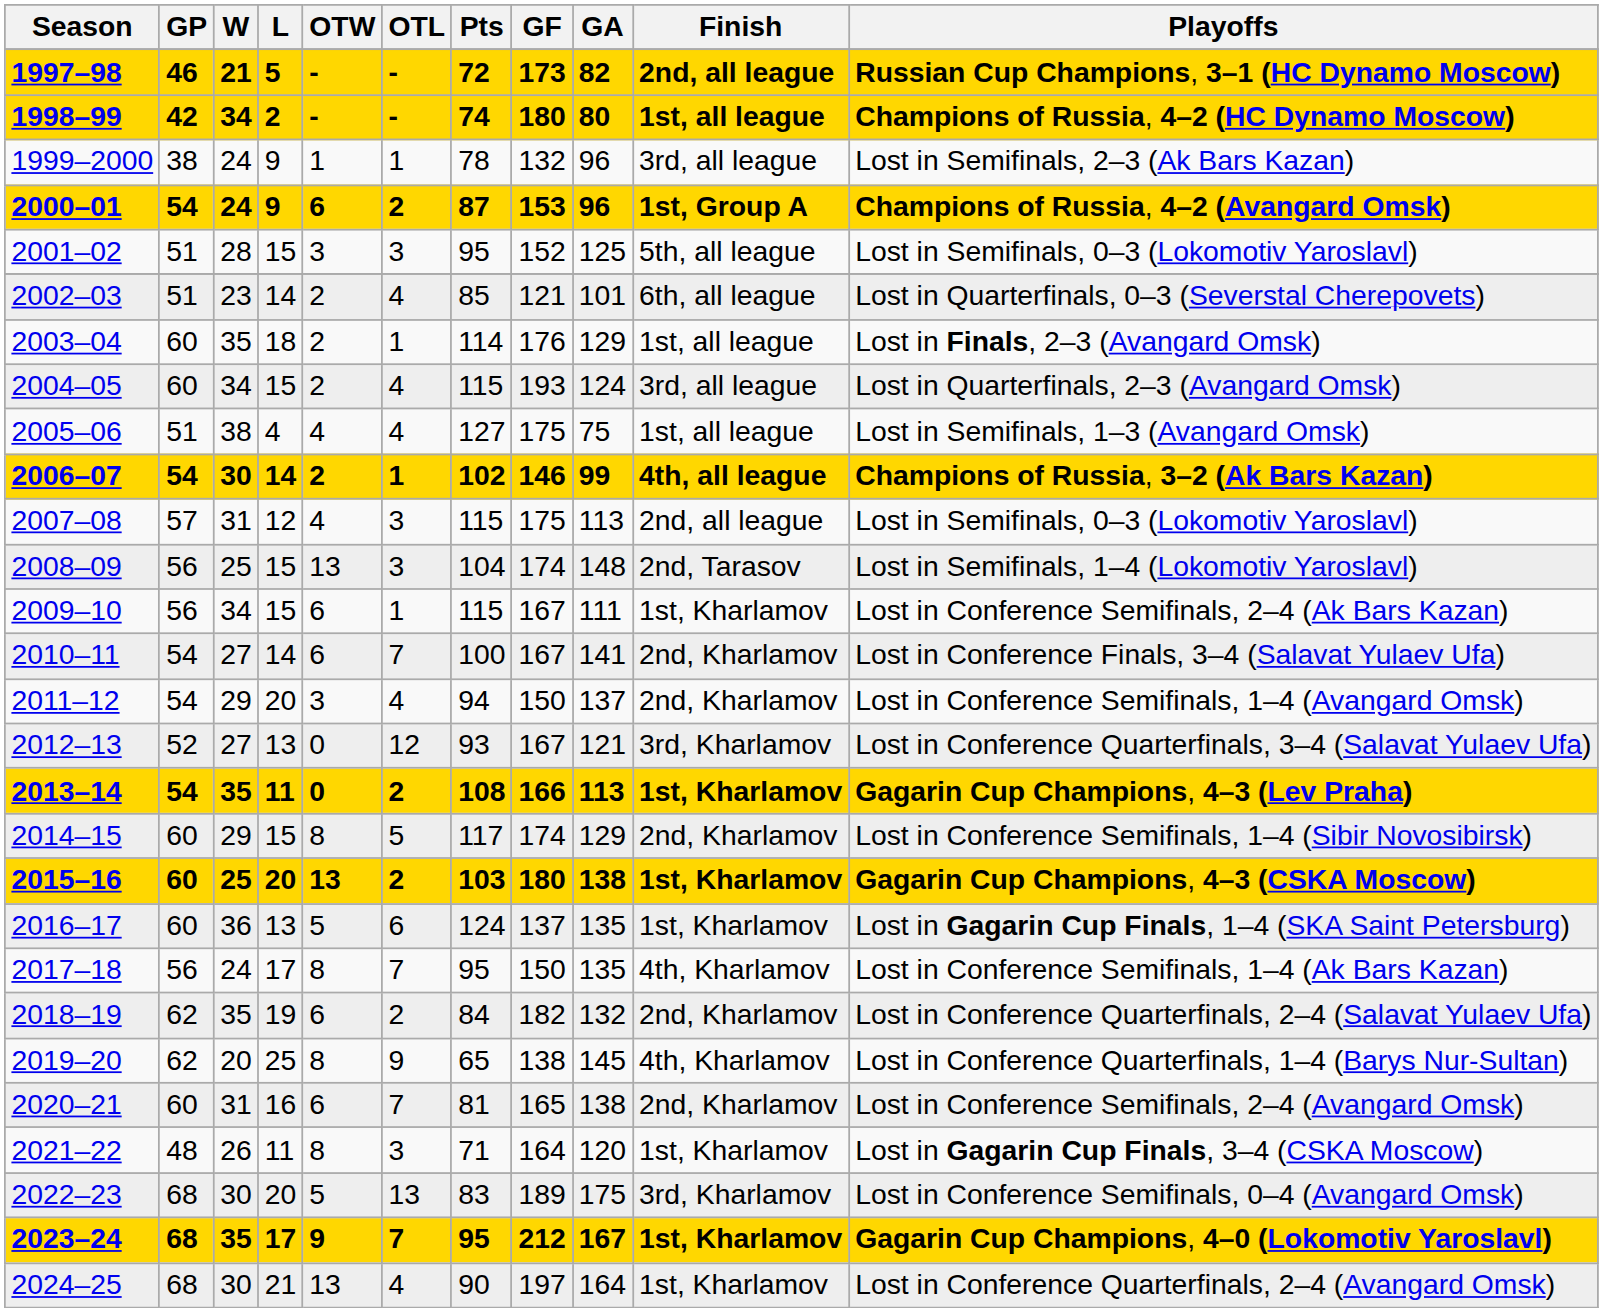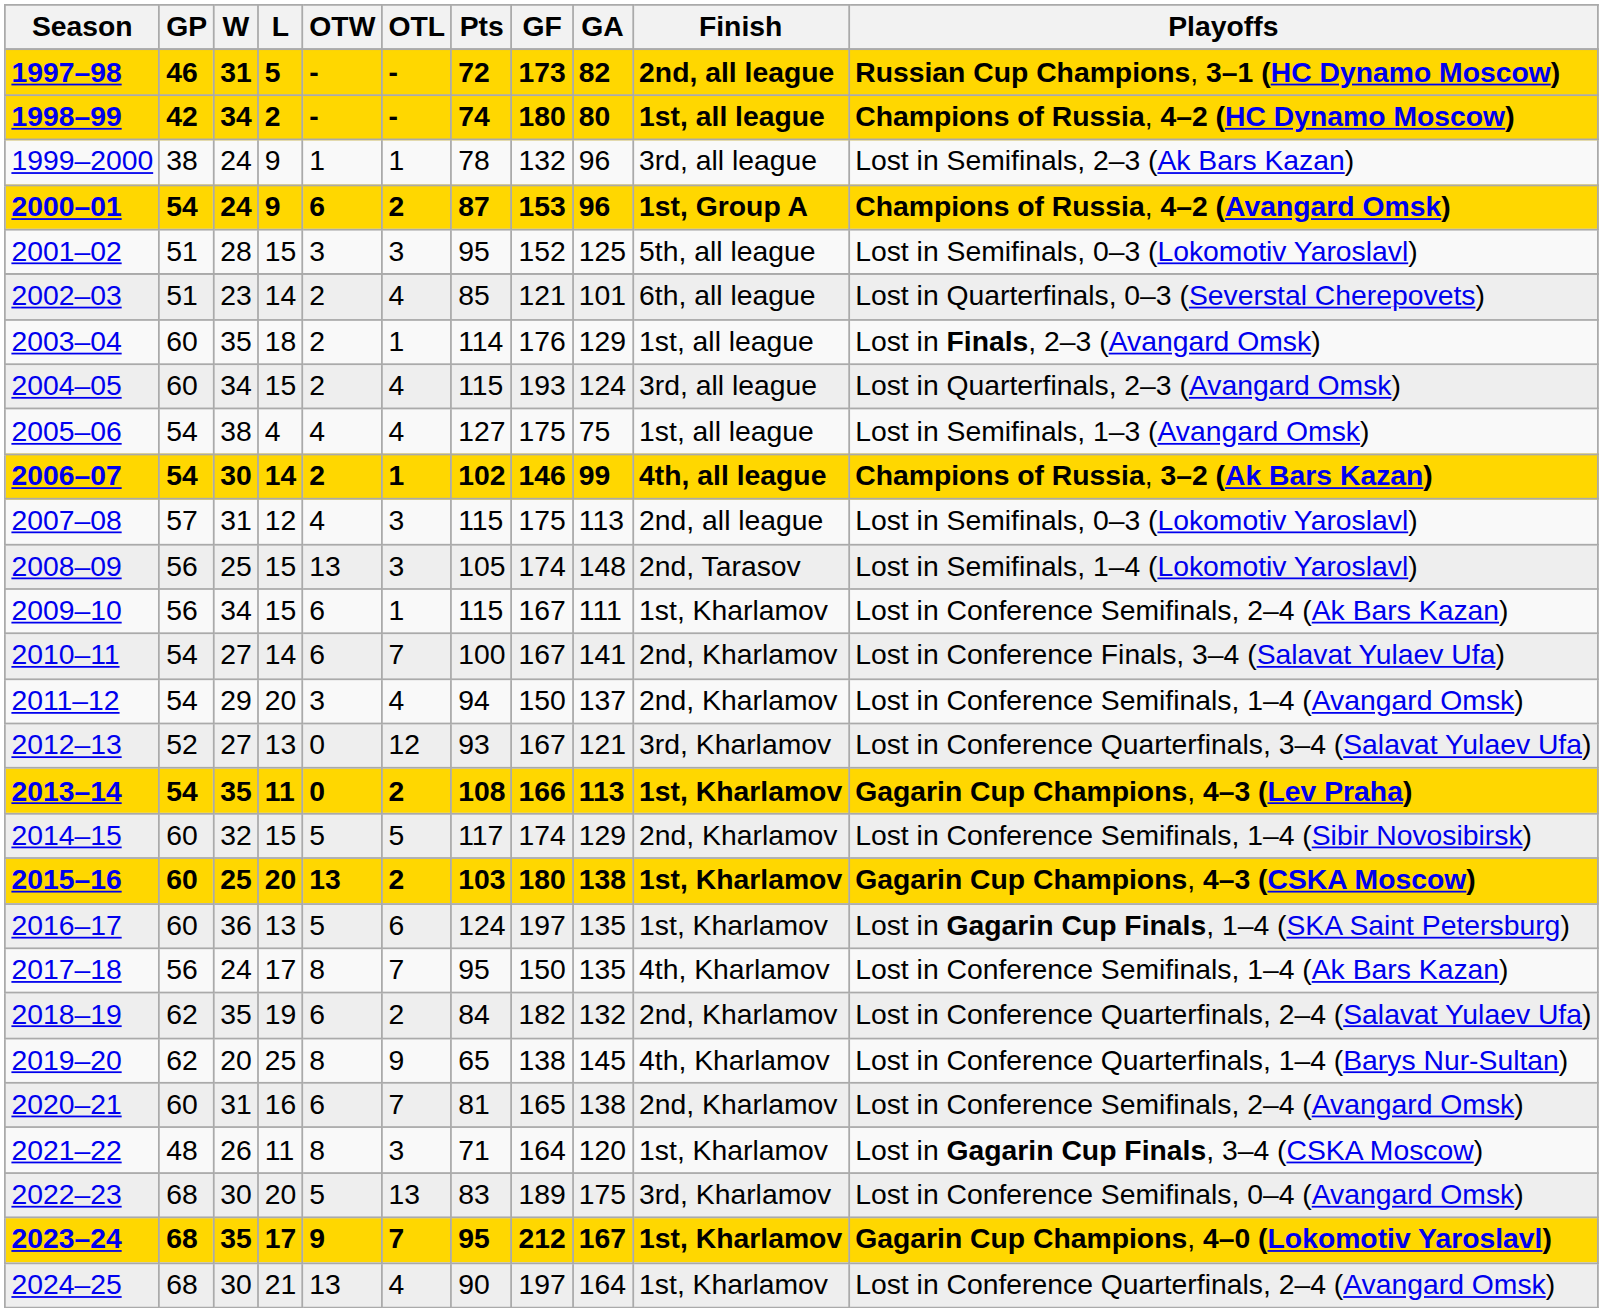(236, 71) 21 -> (236, 71) 31
(182, 431) 51 -> (182, 431) 54
(482, 565) 104 -> (482, 565) 105
(236, 835) 29 -> (236, 835) 32
(317, 835) 8 -> (317, 835) 5
(542, 925) 137 -> (542, 925) 197
